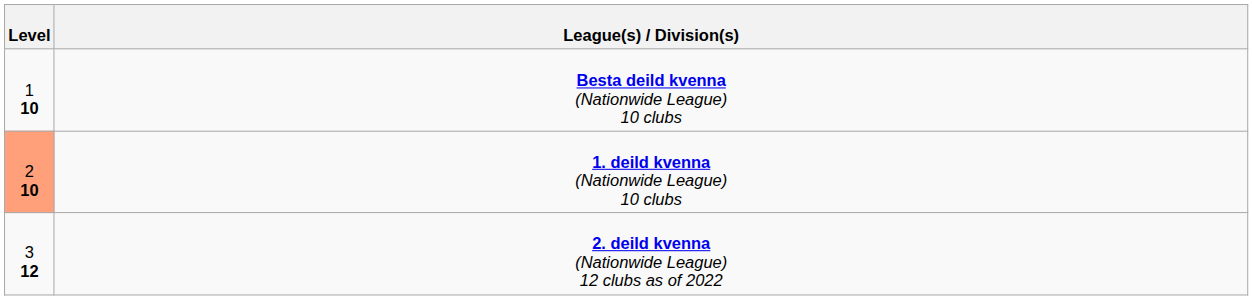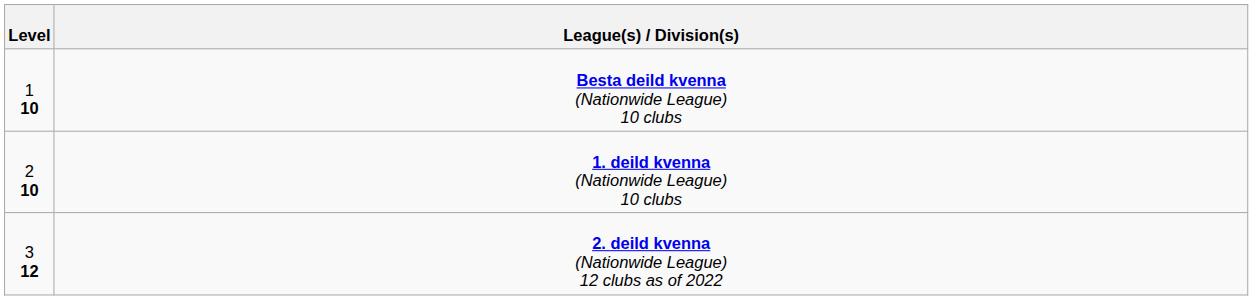(29, 181) lightsalmon background -> (29, 181) no background
